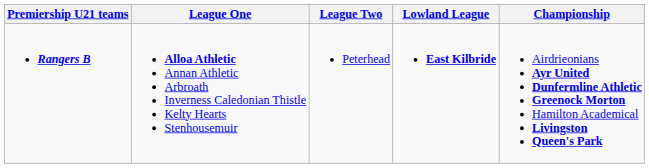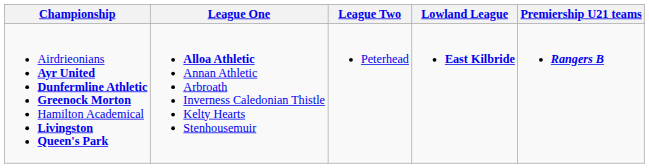columns swapped: (572, 14) <-> (68, 14)
